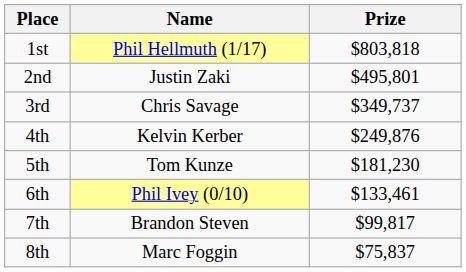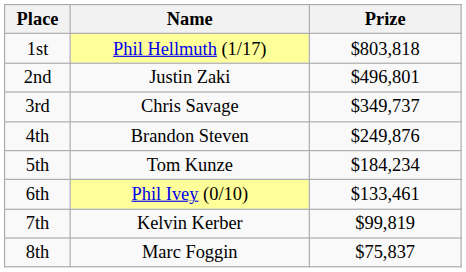(385, 77) $495,801 -> (385, 77) $496,801
(190, 135) Kelvin Kerber -> (190, 135) Brandon Steven
(385, 164) $181,230 -> (385, 164) $184,234
(190, 223) Brandon Steven -> (190, 223) Kelvin Kerber
(385, 223) $99,817 -> (385, 223) $99,819
